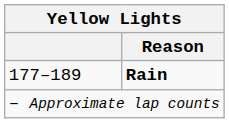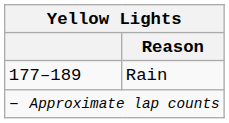(147, 75) bold -> (147, 75) normal
